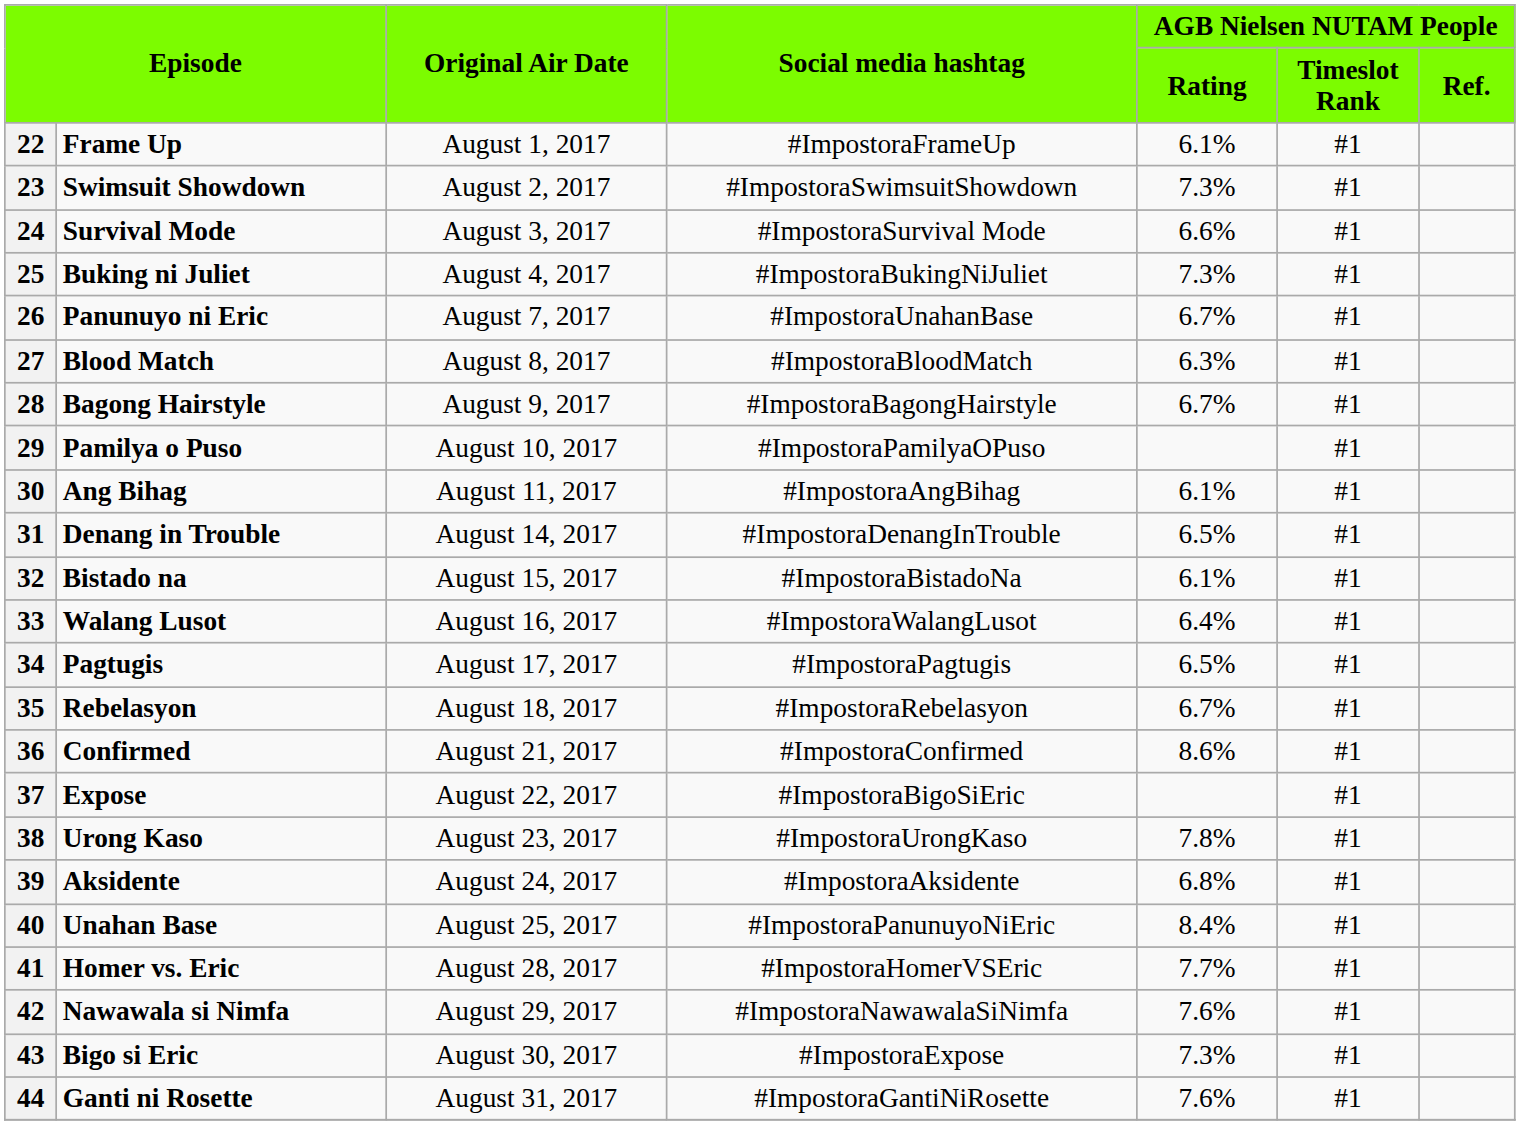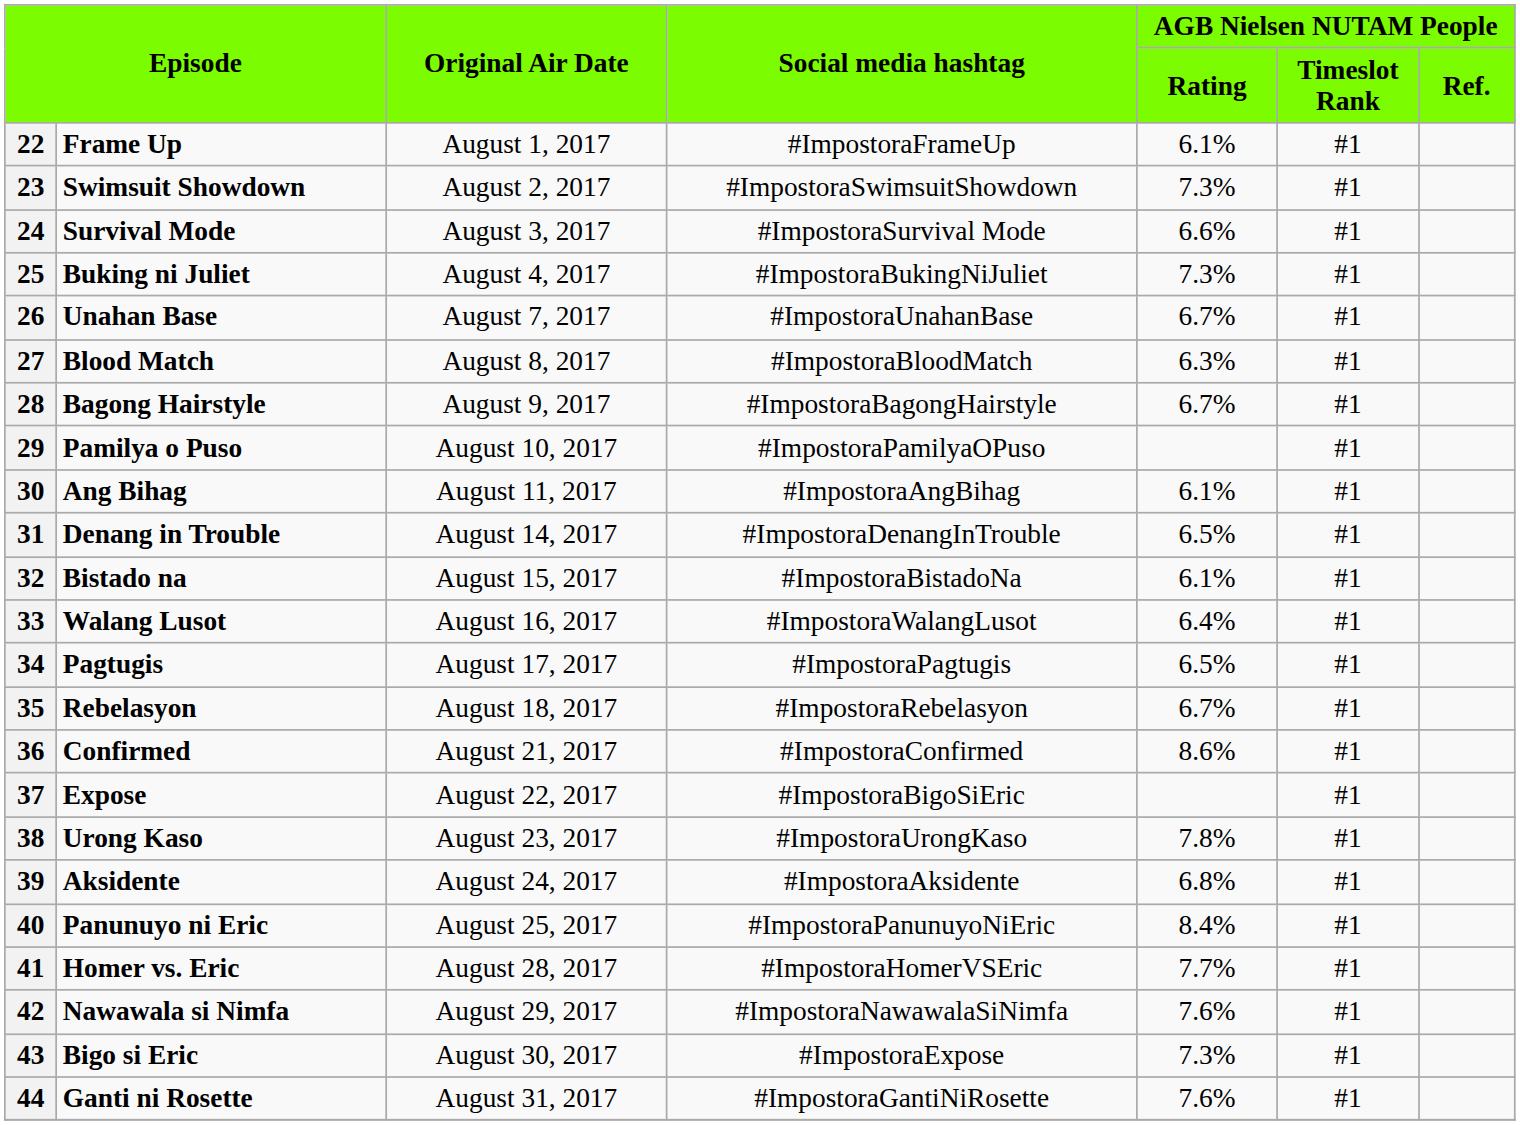(165, 317) Panunuyo ni Eric -> (140, 317) Unahan Base
(140, 924) Unahan Base -> (165, 924) Panunuyo ni Eric
